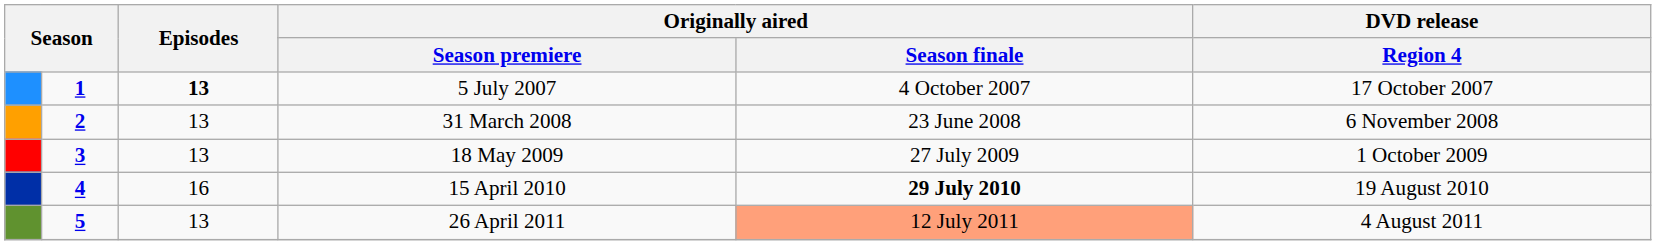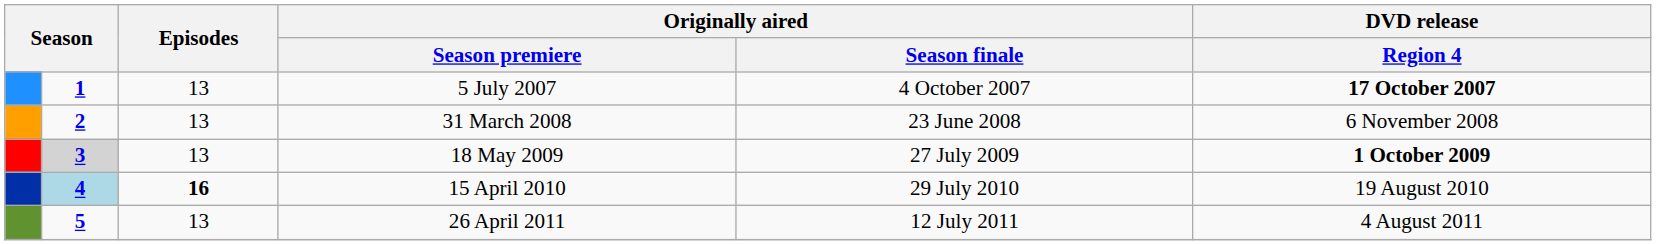(199, 88) bold -> (199, 88) normal
(1422, 88) normal -> (1422, 88) bold
(80, 155) no background -> (80, 155) lightgrey background
(1422, 155) normal -> (1422, 155) bold
(80, 188) no background -> (80, 188) lightblue background
(199, 188) normal -> (199, 188) bold
(965, 188) bold -> (965, 188) normal
(965, 222) lightsalmon background -> (965, 222) no background
